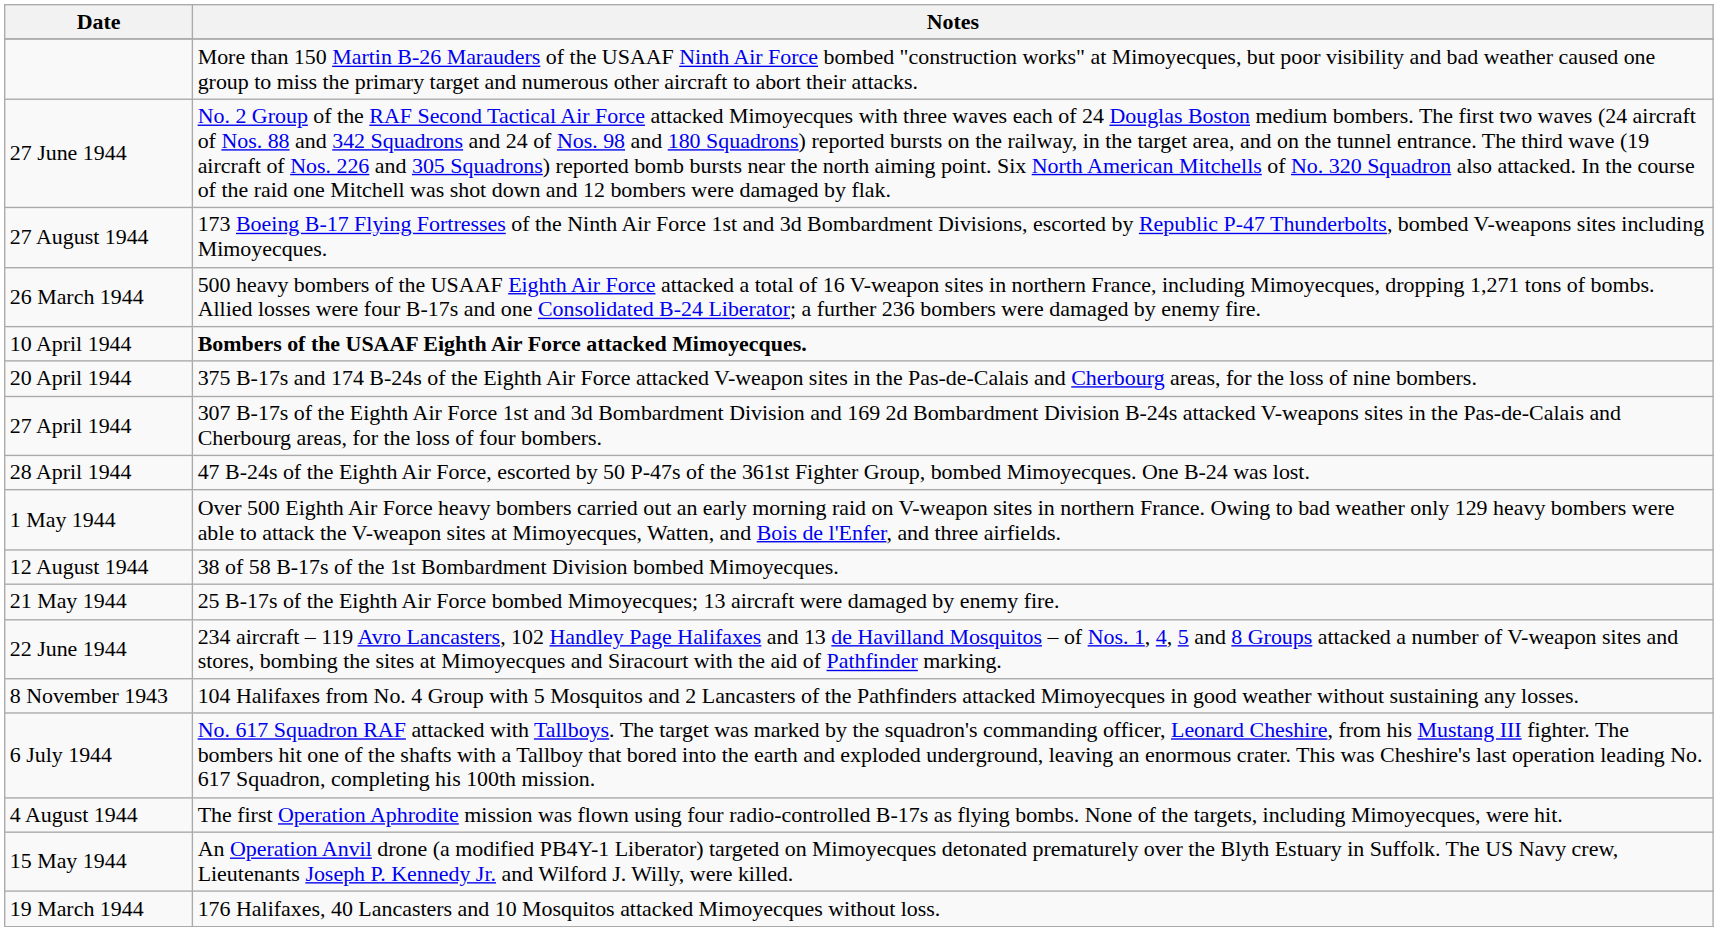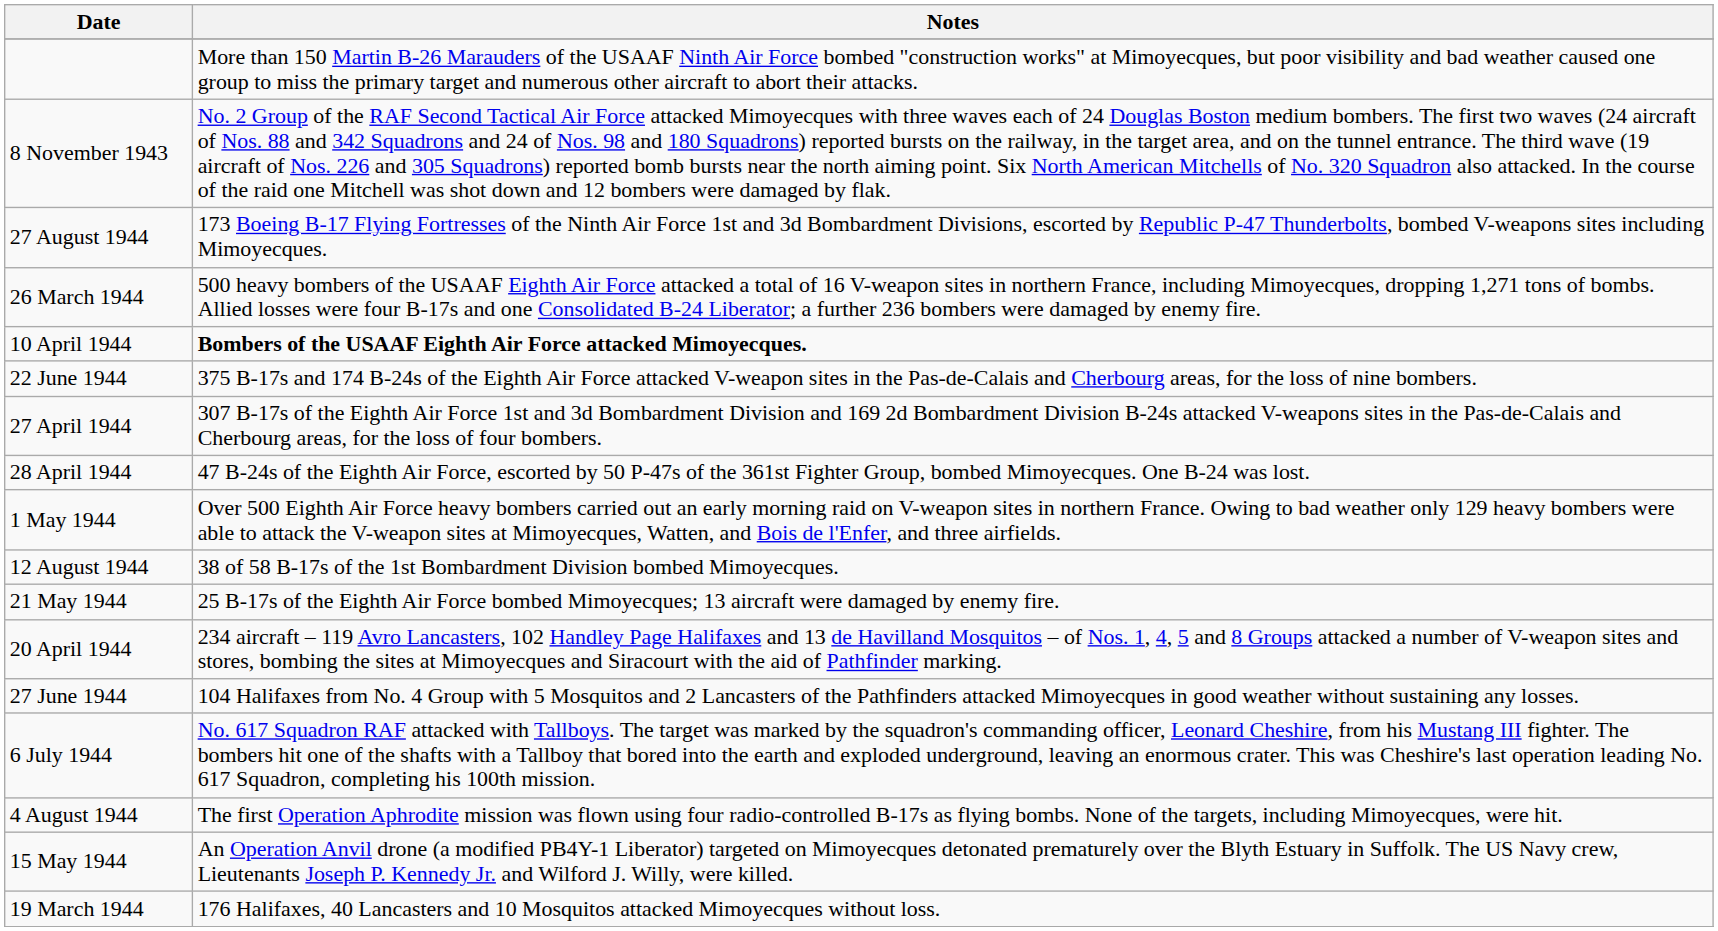(68, 153) 27 June 1944 -> (89, 153) 8 November 1943
(71, 378) 20 April 1944 -> (68, 378) 22 June 1944
(68, 648) 22 June 1944 -> (71, 648) 20 April 1944
(89, 695) 8 November 1943 -> (68, 695) 27 June 1944
